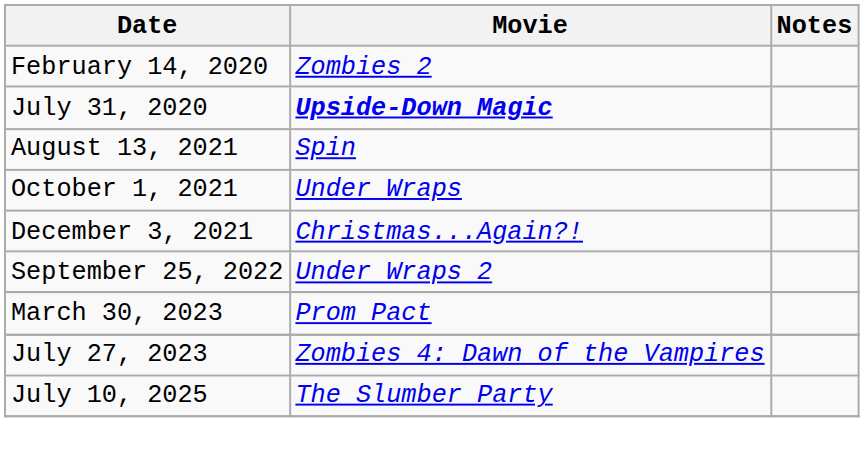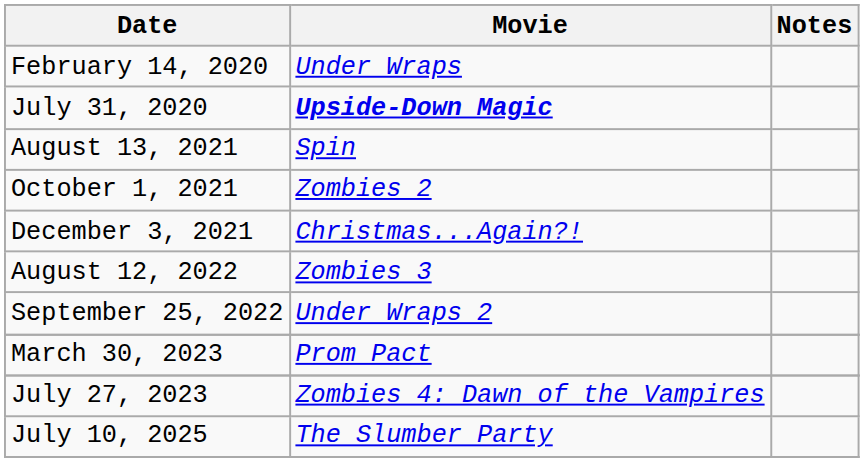(364, 67) Zombies 2 -> (379, 67) Under Wraps
(379, 190) Under Wraps -> (364, 190) Zombies 2
+ row: (124, 272)
